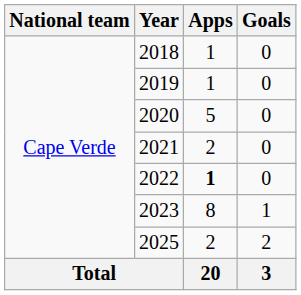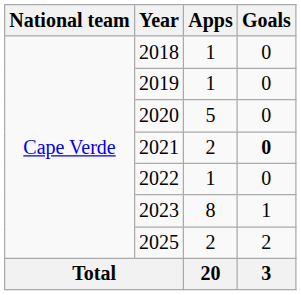(266, 147) normal -> (266, 147) bold
(210, 178) bold -> (210, 178) normal
